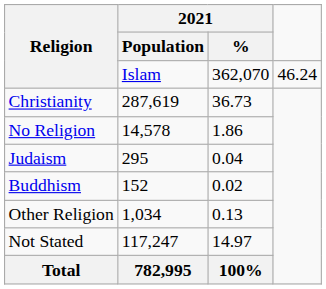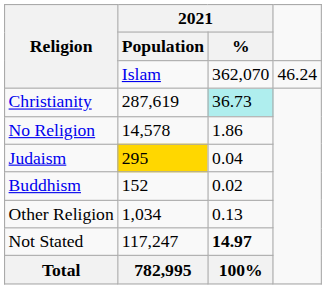(232, 102) no background -> (232, 102) paleturquoise background
(135, 158) no background -> (135, 158) gold background
(232, 241) normal -> (232, 241) bold
